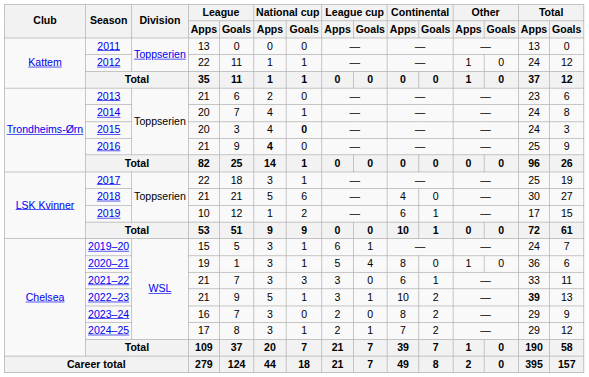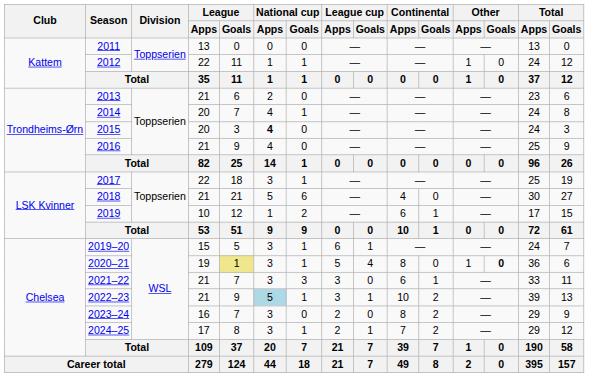(270, 130) normal -> (270, 130) bold
(304, 130) bold -> (304, 130) normal
(270, 146) bold -> (270, 146) normal
(237, 264) no background -> (237, 264) khaki background
(501, 264) normal -> (501, 264) bold
(270, 297) no background -> (270, 297) lightblue background
(534, 297) bold -> (534, 297) normal
